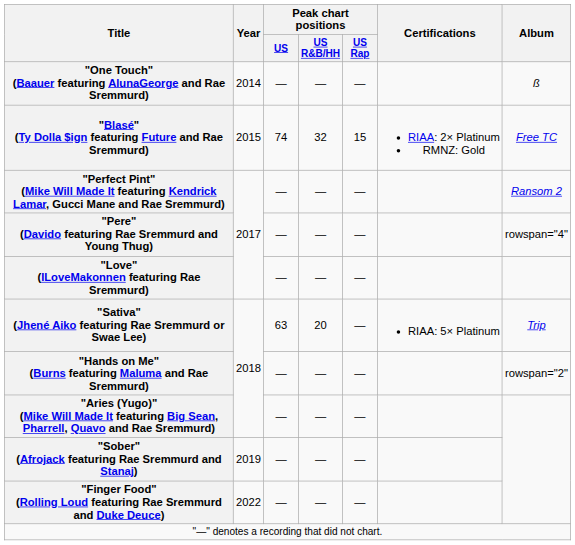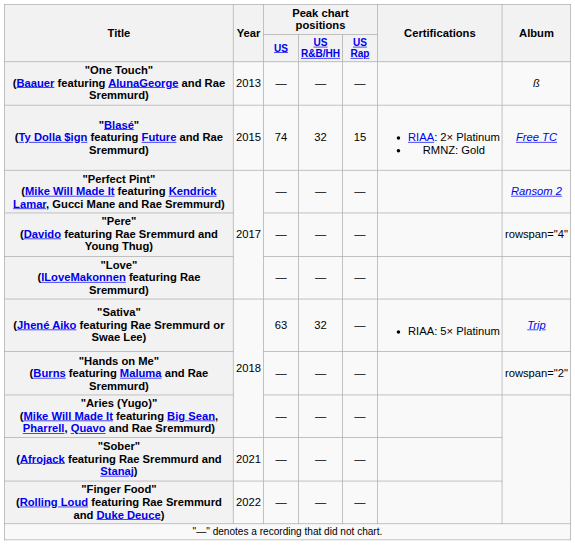(249, 83) 2014 -> (249, 83) 2013
(320, 325) 20 -> (320, 325) 32
(249, 459) 2019 -> (249, 459) 2021
